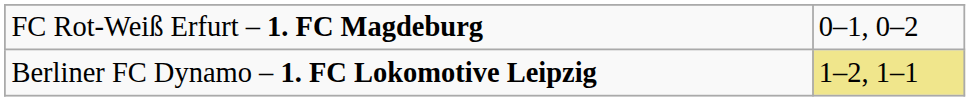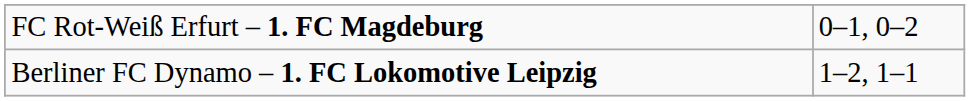(869, 72) khaki background -> (869, 72) no background
